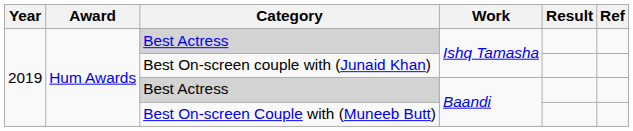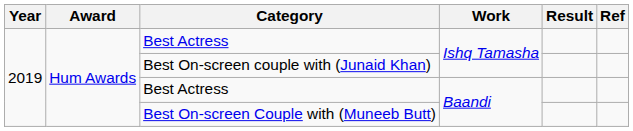(186, 41) lightgrey background -> (186, 41) no background
(186, 89) lightgrey background -> (186, 89) no background
